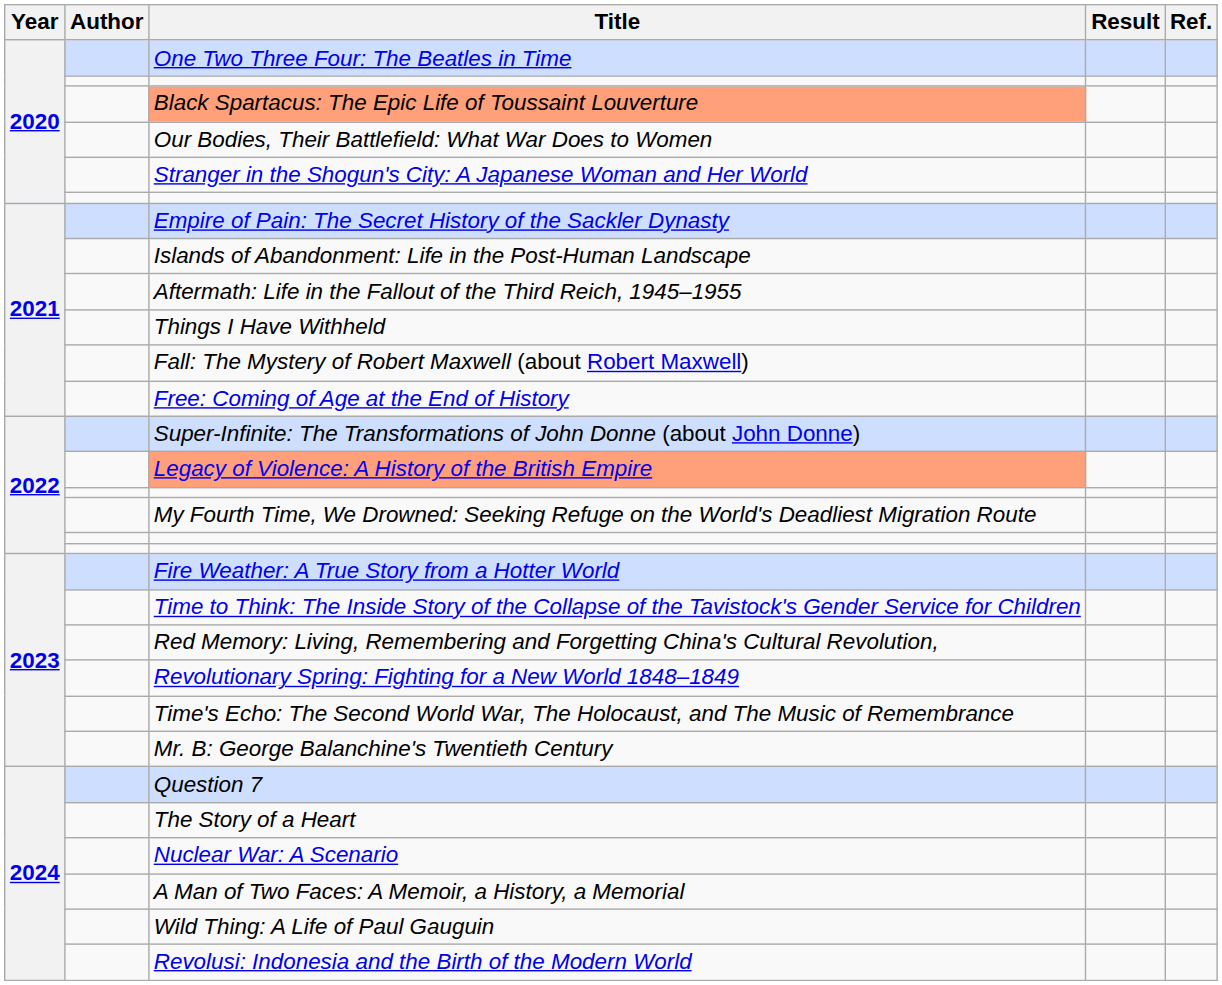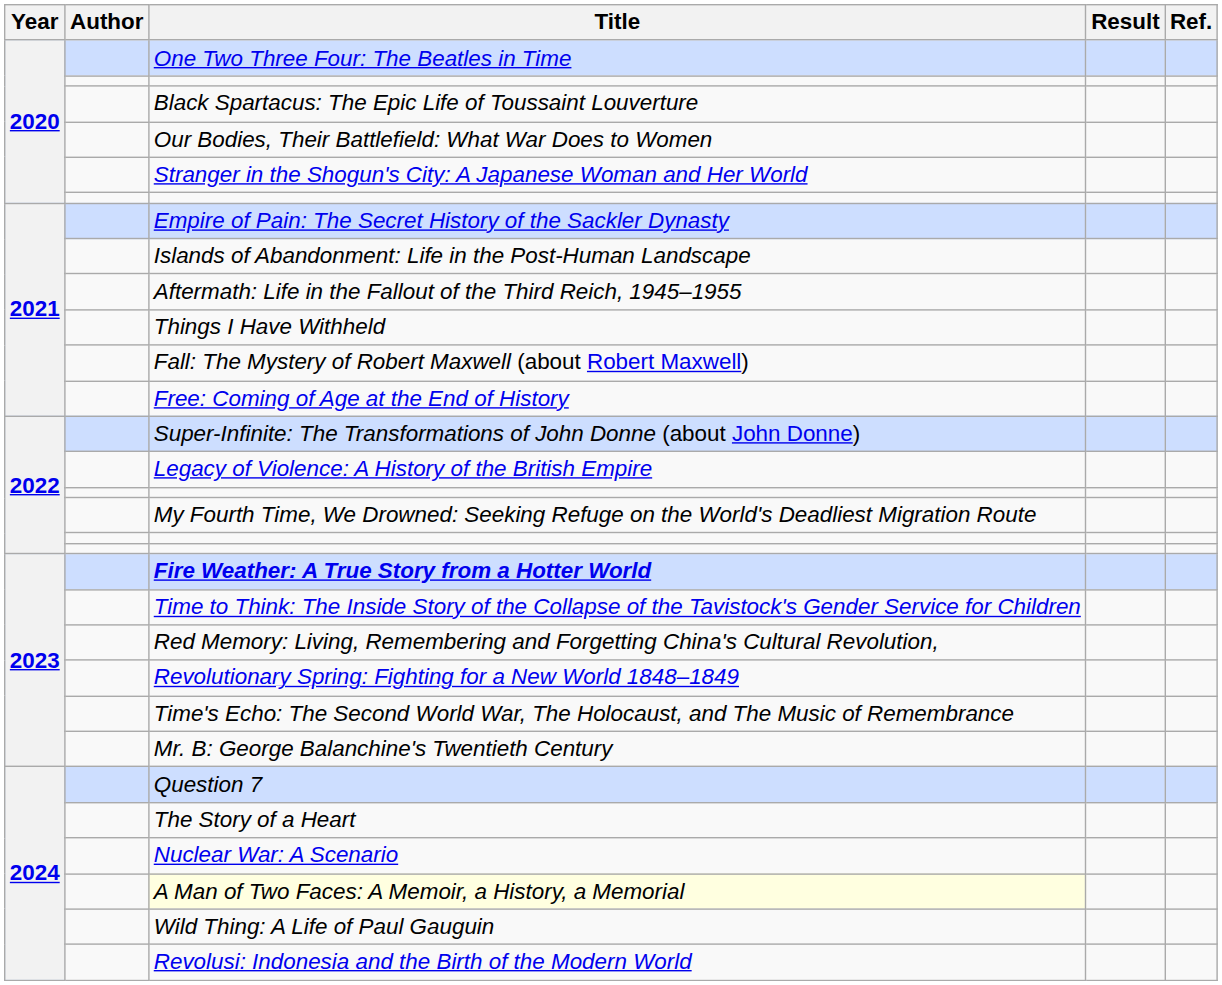(426, 103) lightsalmon background -> (426, 103) no background
(403, 469) lightsalmon background -> (403, 469) no background
(387, 571) normal -> (402, 571) bold
(419, 890) no background -> (419, 890) lightyellow background
